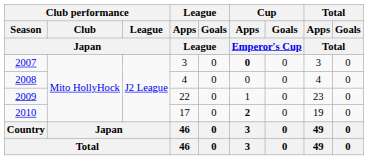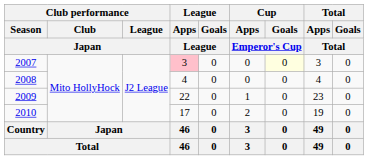(184, 63) no background -> (184, 63) pink background
(247, 63) bold -> (247, 63) normal
(285, 63) no background -> (285, 63) lightyellow background
(247, 113) bold -> (247, 113) normal
